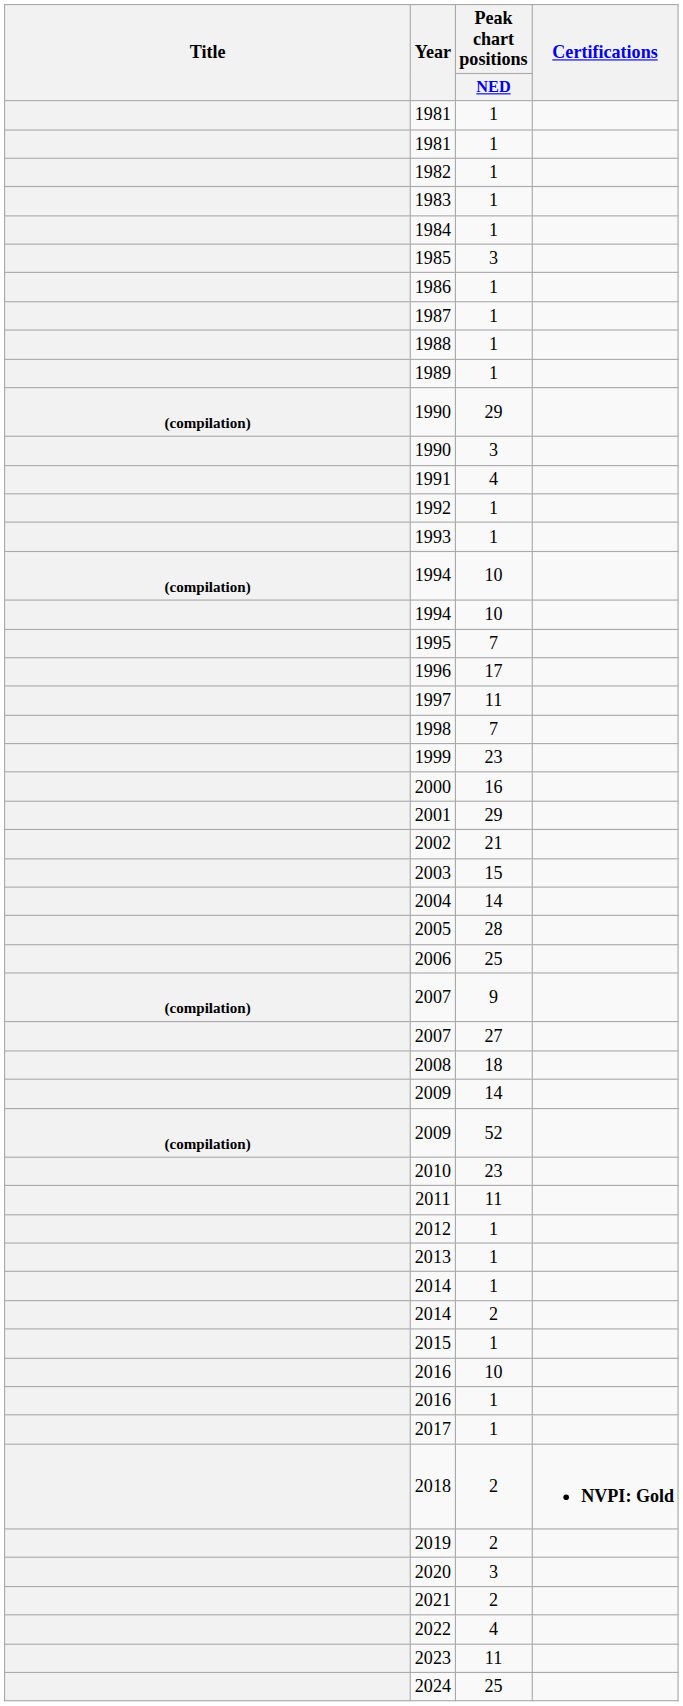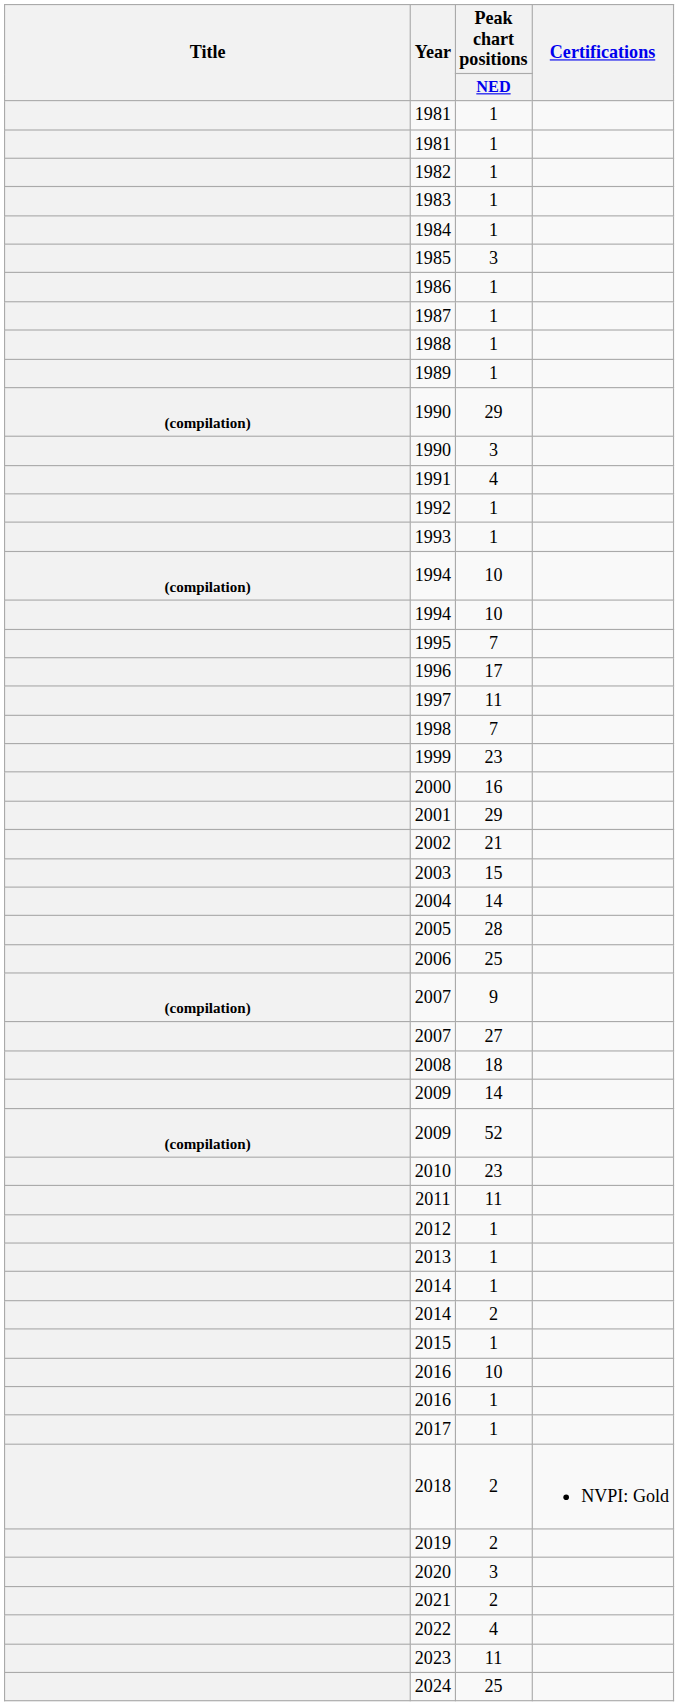(605, 1497) bold -> (603, 1497) normal
